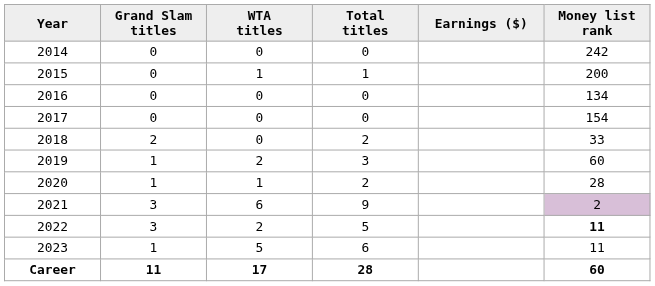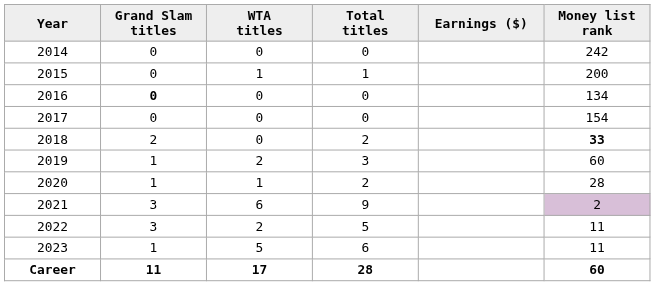(153, 96) normal -> (153, 96) bold
(597, 139) normal -> (597, 139) bold
(597, 226) bold -> (597, 226) normal
